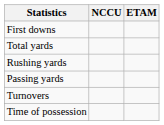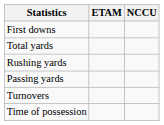columns swapped: (106, 13) <-> (142, 13)
